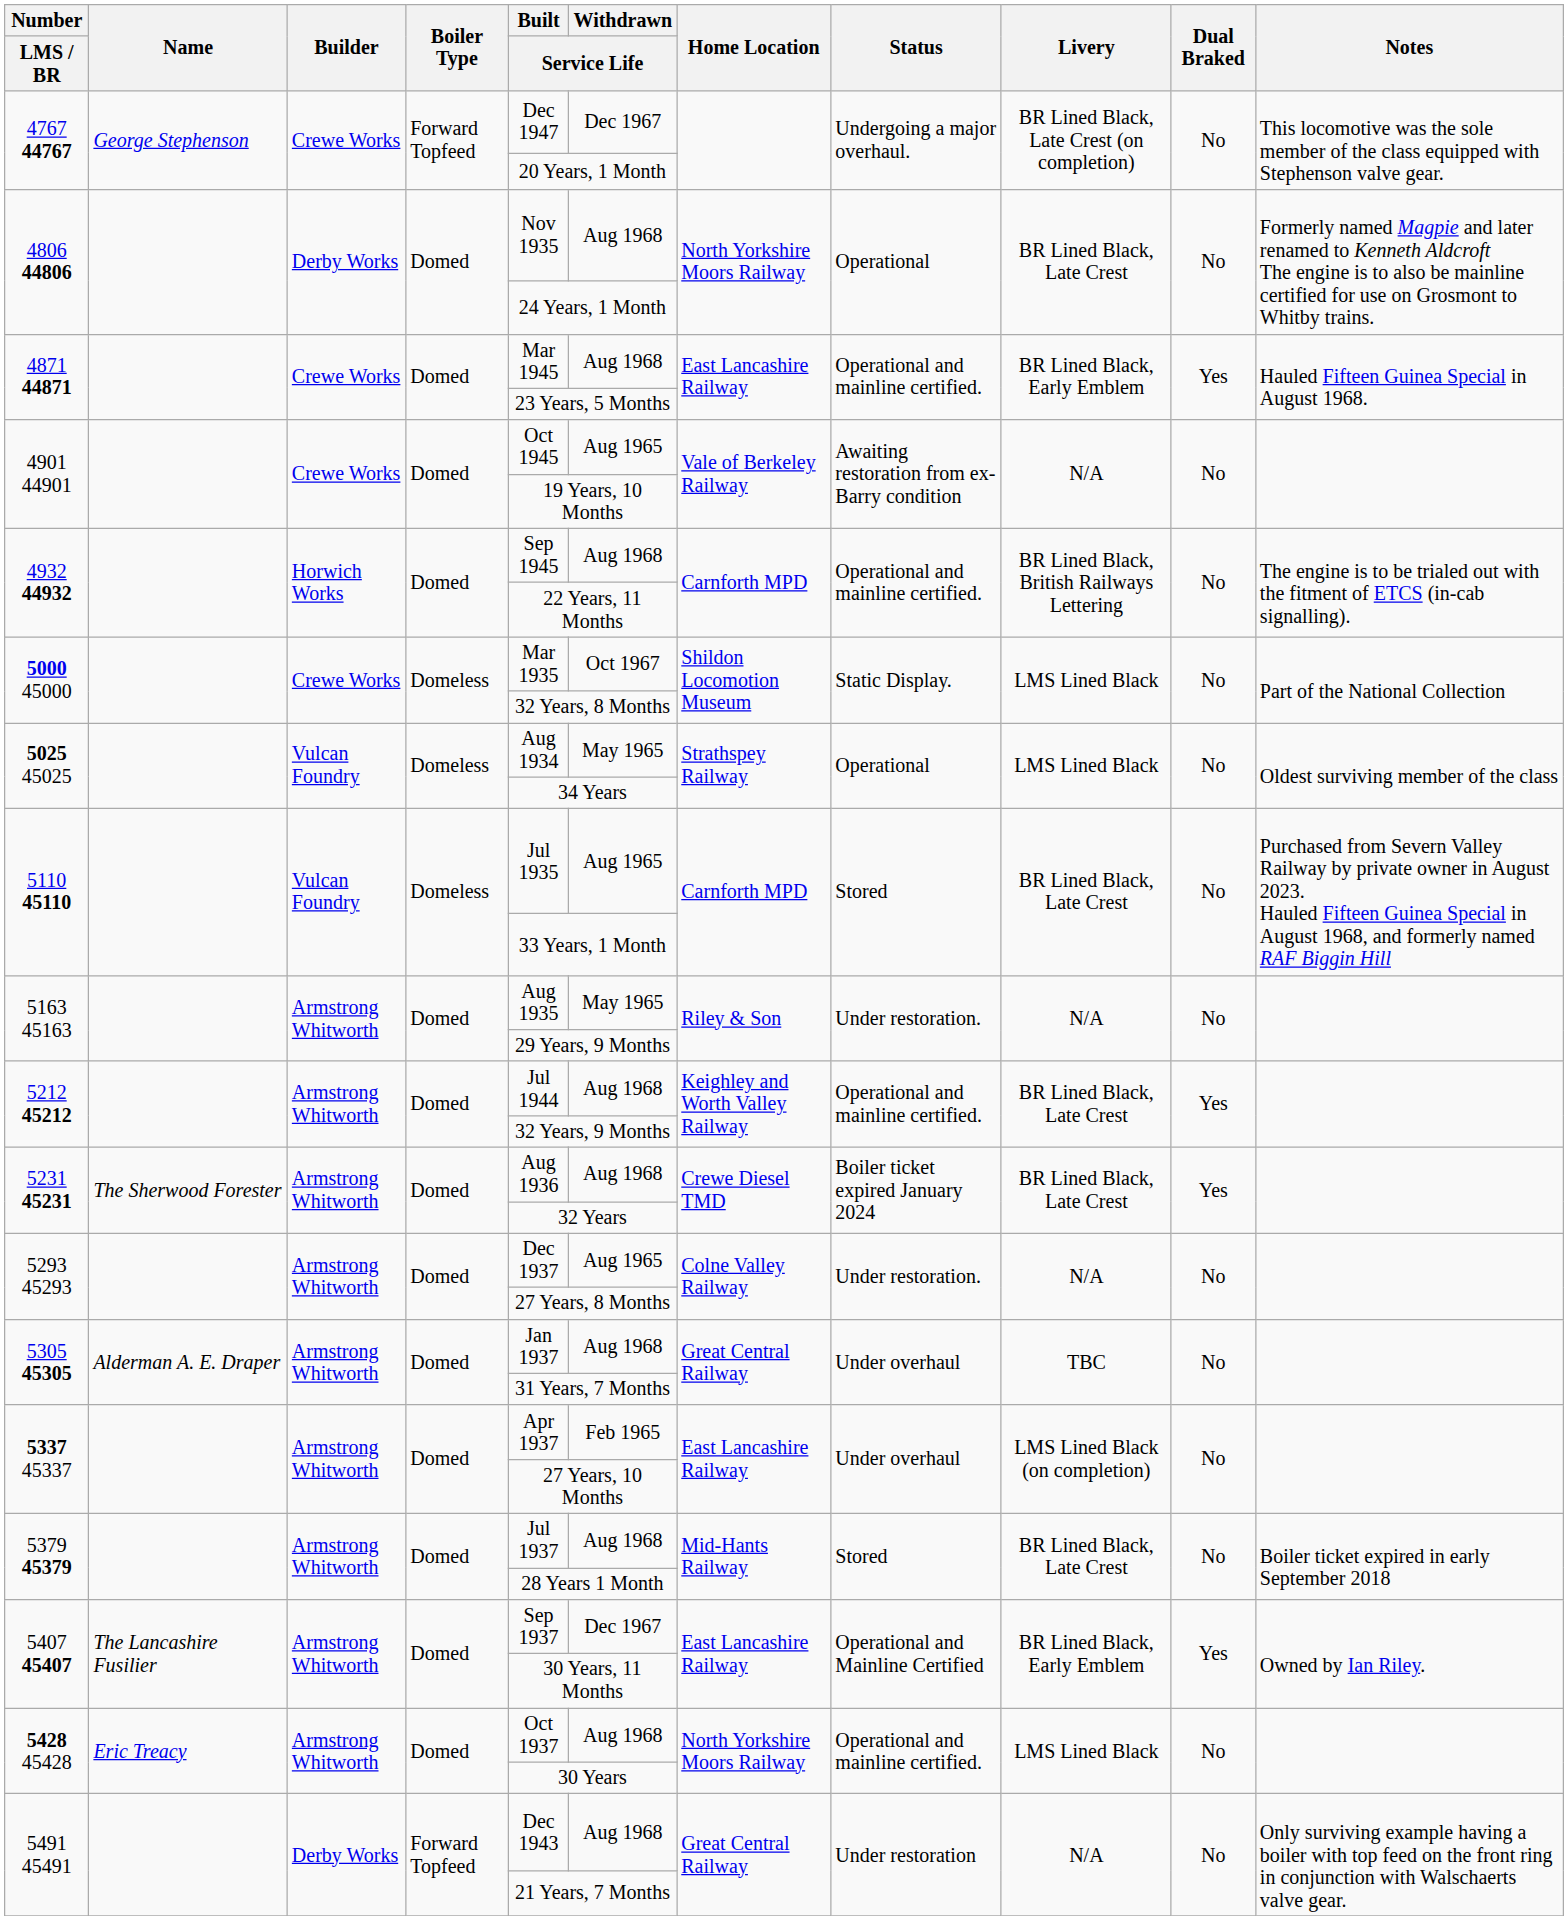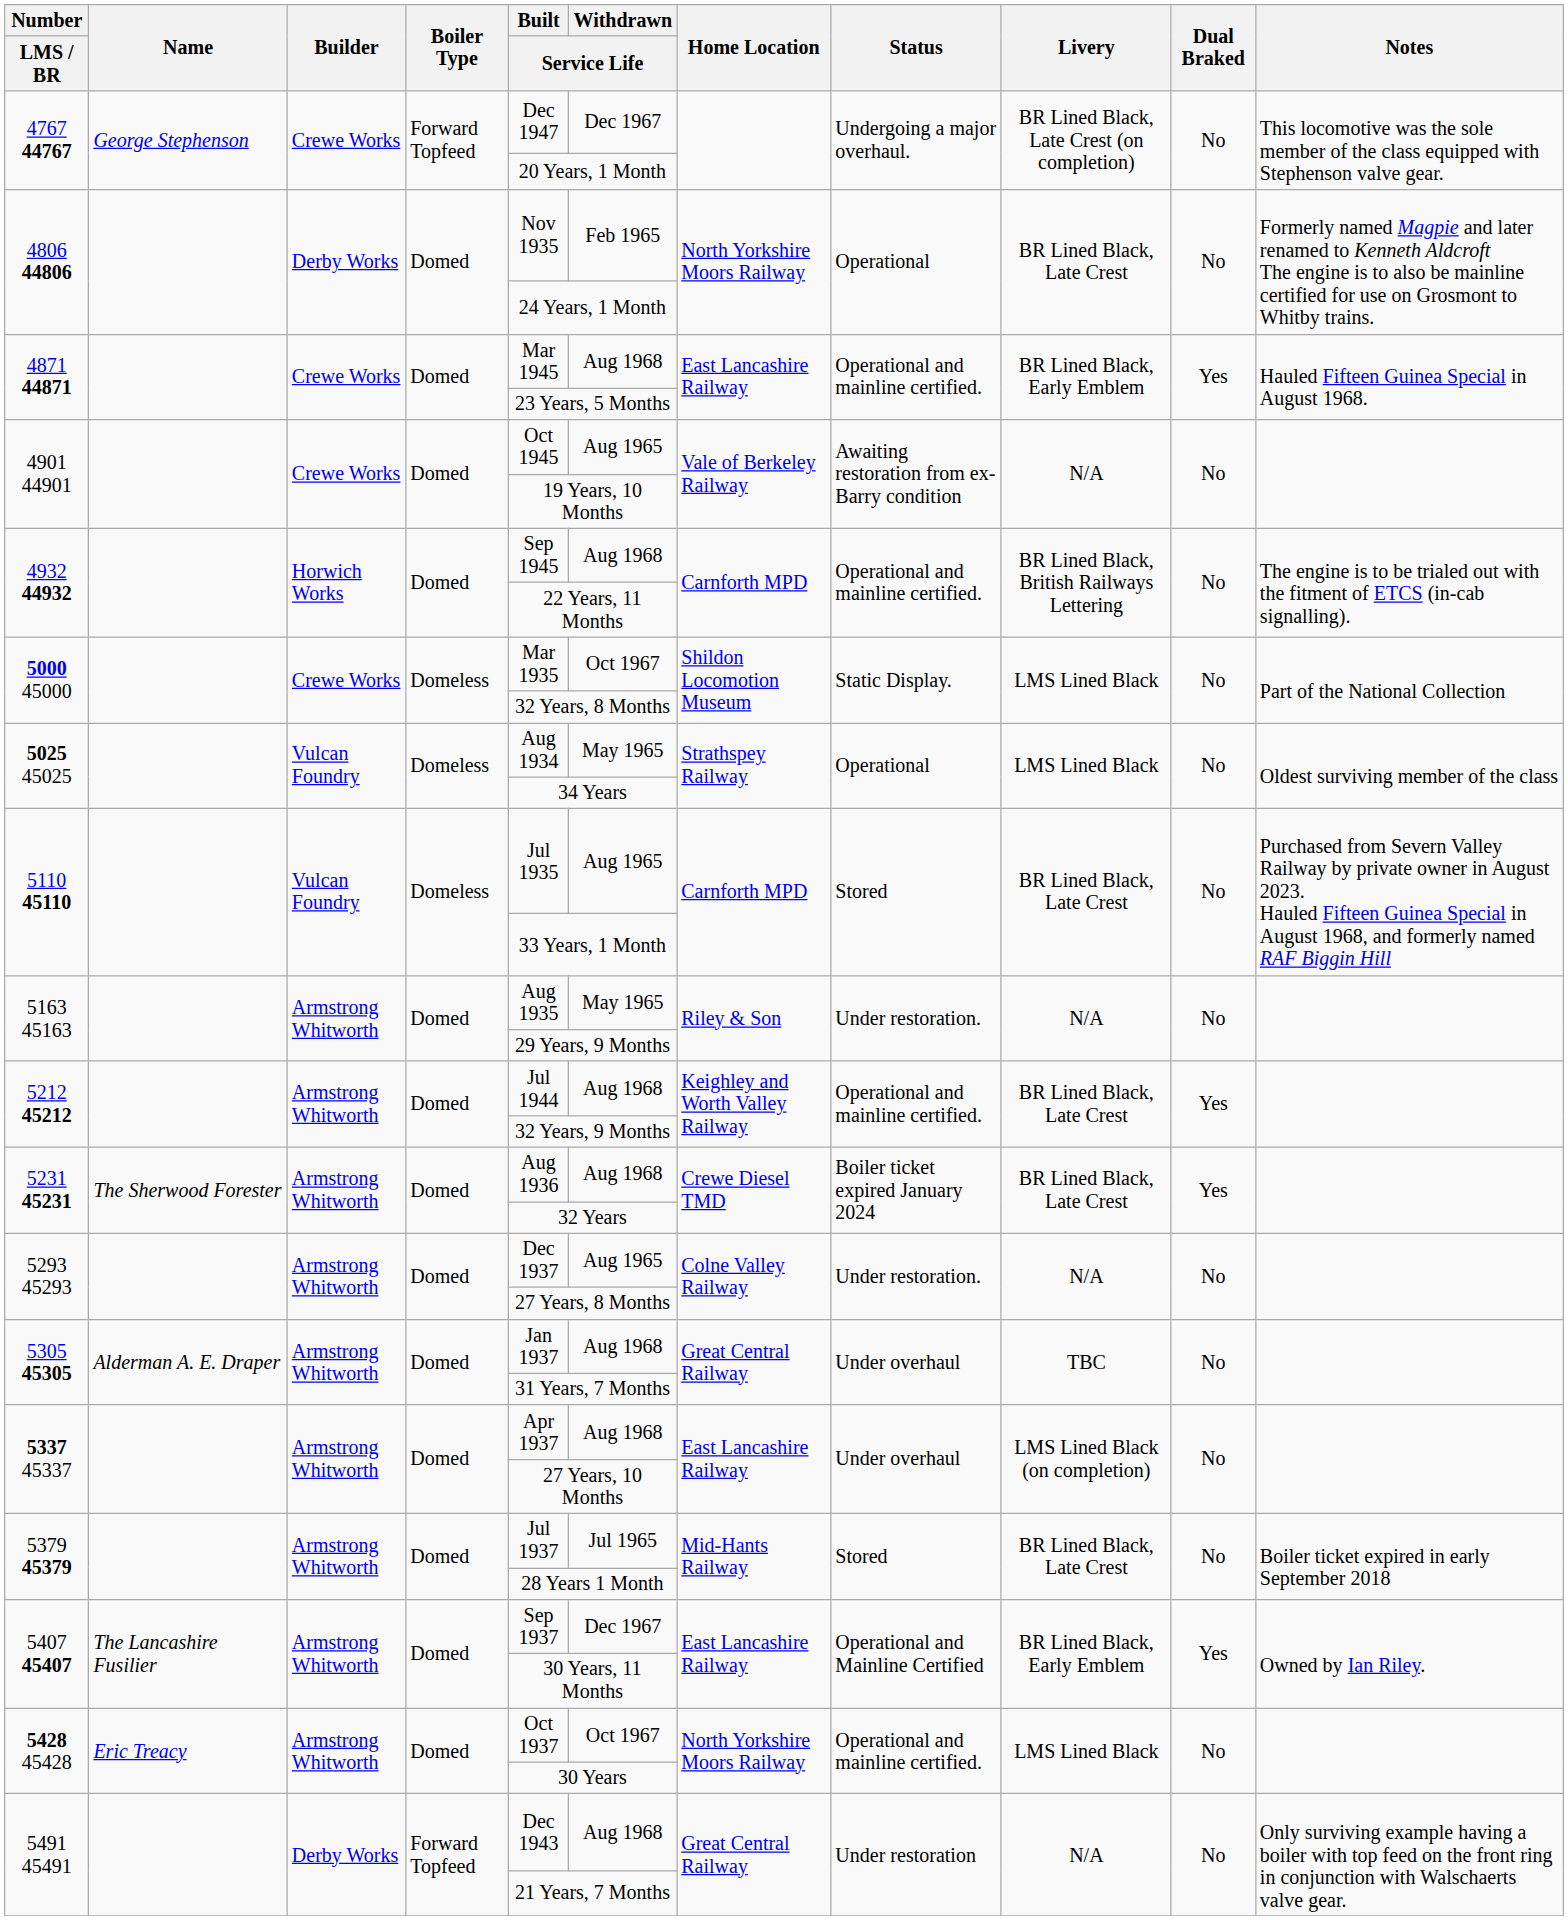(623, 235) Aug 1968 -> (623, 235) Feb 1965
(623, 1432) Feb 1965 -> (623, 1432) Aug 1968
(623, 1540) Aug 1968 -> (623, 1540) Jul 1965
(623, 1734) Aug 1968 -> (623, 1734) Oct 1967
